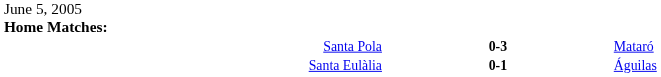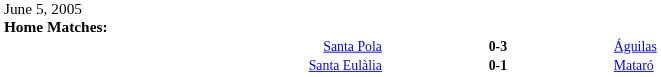(634, 46) Mataró -> (635, 46) Águilas
(635, 65) Águilas -> (634, 65) Mataró
